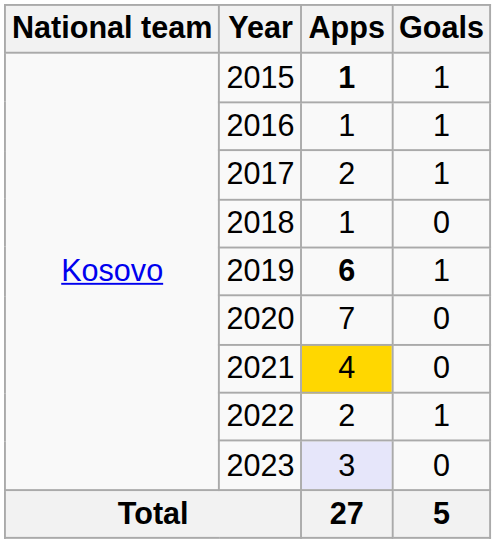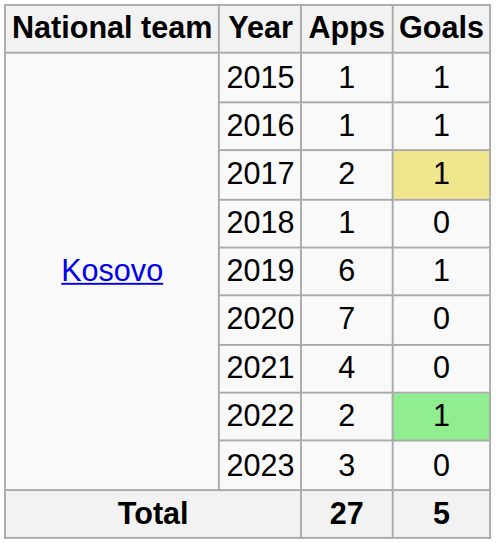(347, 77) bold -> (347, 77) normal
(442, 174) no background -> (442, 174) khaki background
(347, 271) bold -> (347, 271) normal
(347, 367) gold background -> (347, 367) no background
(442, 416) no background -> (442, 416) lightgreen background
(347, 464) lavender background -> (347, 464) no background
